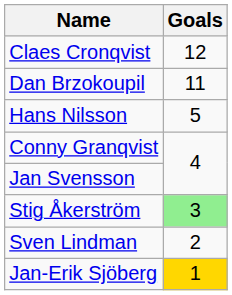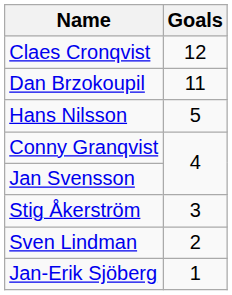(195, 210) lightgreen background -> (195, 210) no background
(195, 274) gold background -> (195, 274) no background
